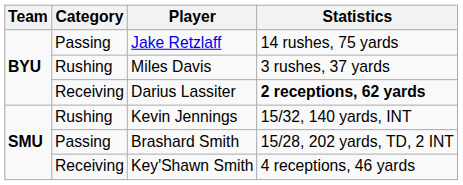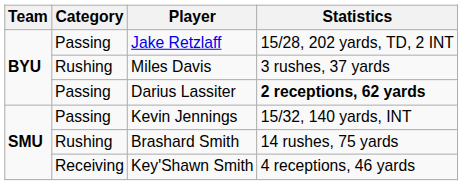(330, 42) 14 rushes, 75 yards -> (357, 42) 15/28, 202 yards, TD, 2 INT
(89, 92) Receiving -> (83, 92) Passing
(84, 117) Rushing -> (83, 117) Passing
(83, 141) Passing -> (84, 141) Rushing
(357, 141) 15/28, 202 yards, TD, 2 INT -> (330, 141) 14 rushes, 75 yards
